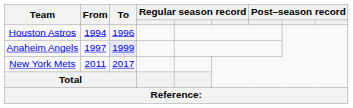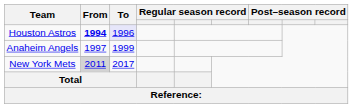(95, 32) normal -> (95, 32) bold
(123, 32) no background -> (123, 32) lavender background
(123, 48) lavender background -> (123, 48) no background
(95, 64) no background -> (95, 64) lightgrey background
